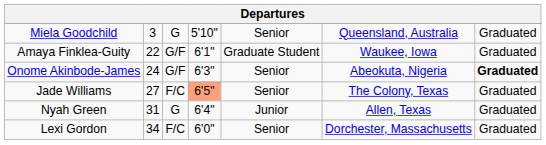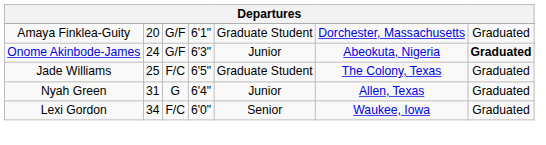- row: (74, 33)
(153, 52) 22 -> (153, 33) 20
(398, 52) Waukee, Iowa -> (392, 33) Dorchester, Massachusetts
(271, 71) Senior -> (265, 52) Junior
(153, 91) 27 -> (153, 71) 25
(204, 91) lightsalmon background -> (201, 71) no background
(271, 91) Senior -> (265, 71) Graduate Student
(398, 129) Dorchester, Massachusetts -> (392, 110) Waukee, Iowa
